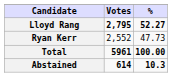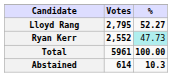(119, 38) normal -> (119, 38) bold
(153, 38) no background -> (153, 38) paleturquoise background
